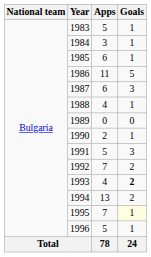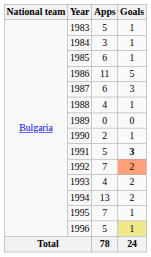(132, 151) normal -> (132, 151) bold
(132, 167) no background -> (132, 167) lightsalmon background
(132, 182) bold -> (132, 182) normal
(132, 213) lightyellow background -> (132, 213) no background
(132, 228) no background -> (132, 228) khaki background
